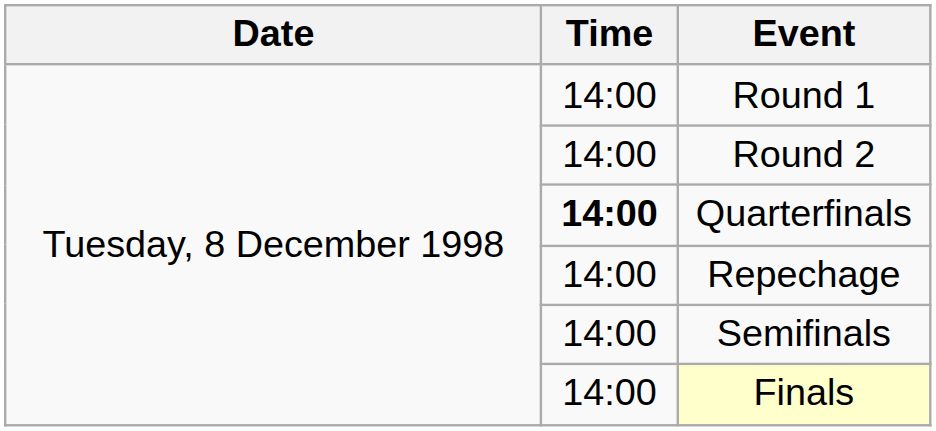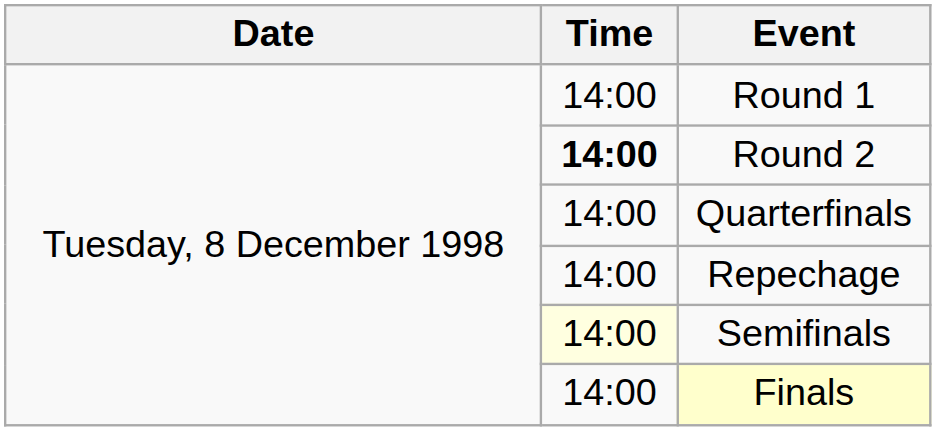(609, 154) normal -> (609, 154) bold
(609, 214) bold -> (609, 214) normal
(609, 333) no background -> (609, 333) lightyellow background
